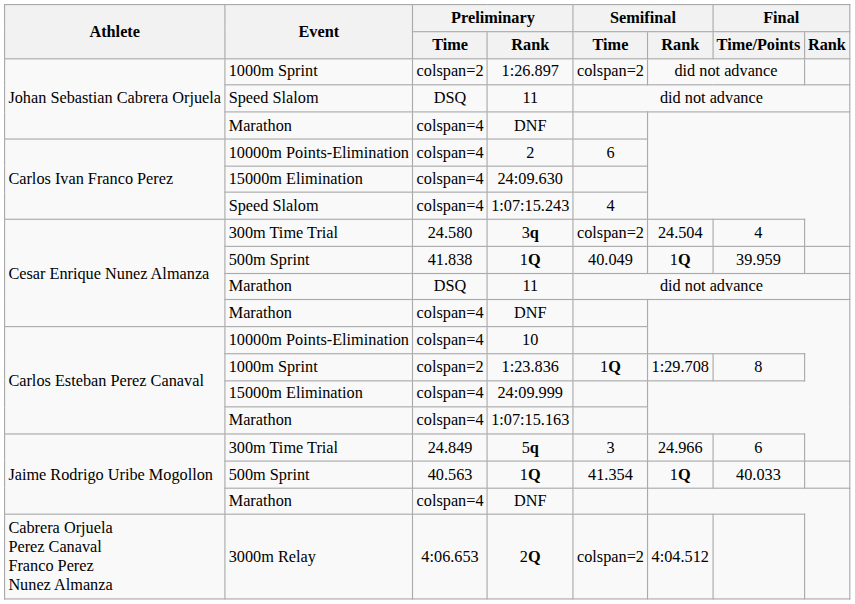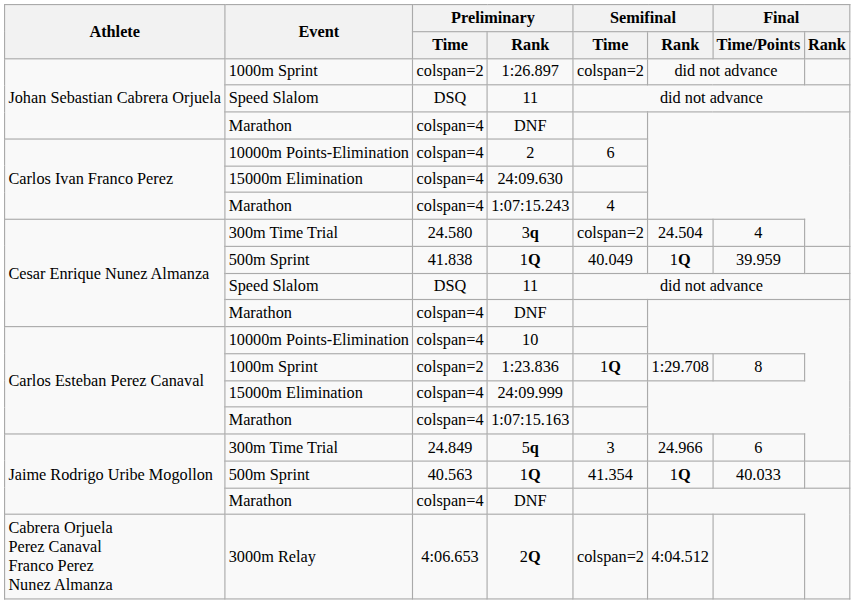(274, 206) Speed Slalom -> (260, 206) Marathon
(260, 286) Marathon -> (274, 286) Speed Slalom
